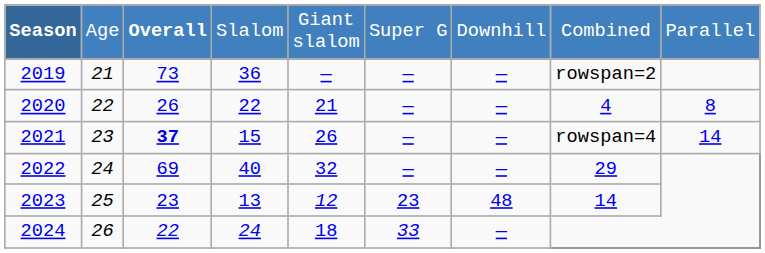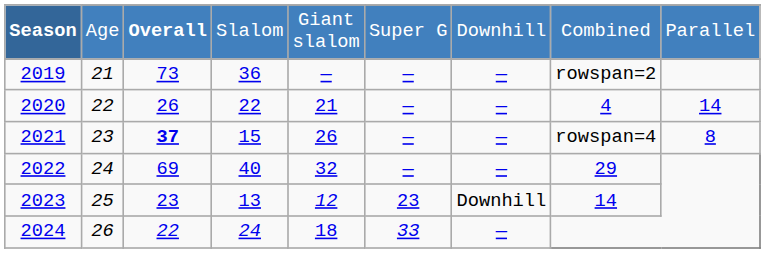(710, 106) 8 -> (710, 106) 14
(710, 137) 14 -> (710, 137) 8
(501, 200) 48 -> (501, 200) Downhill
